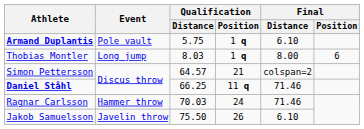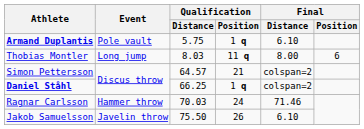(238, 56) 1 q -> (238, 56) 11 q
(238, 86) 11 q -> (238, 86) 1 q
(288, 86) 71.46 -> (288, 86) colspan=2
